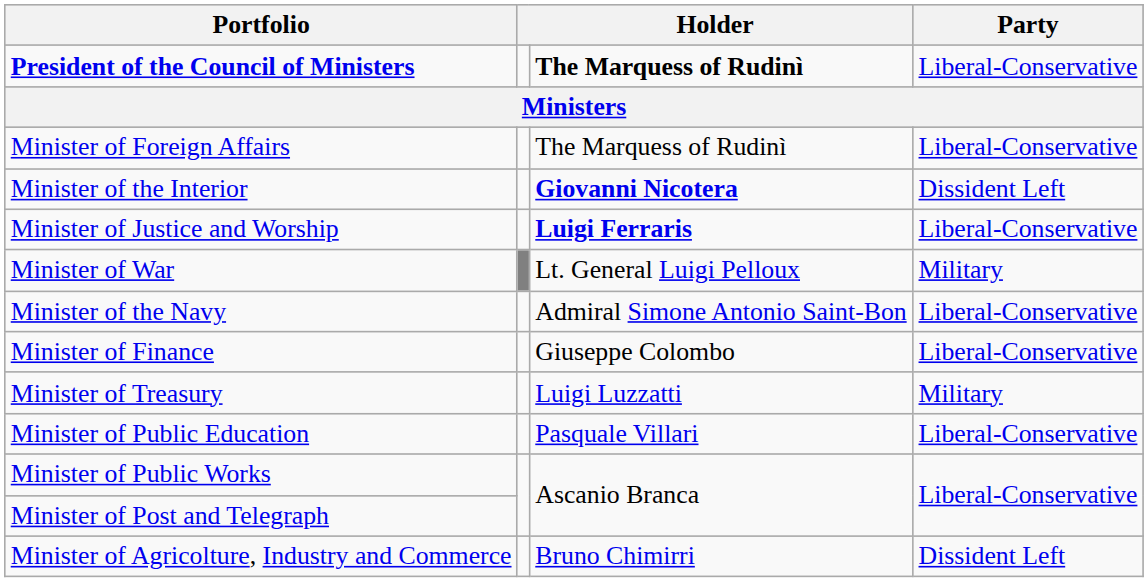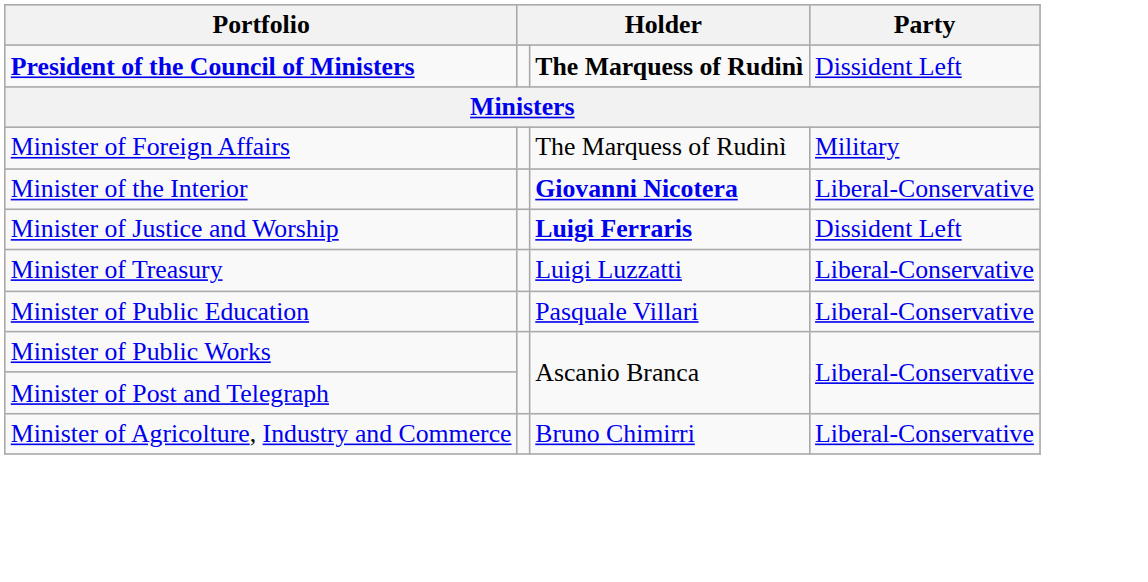(1028, 65) Liberal-Conservative -> (888, 65) Dissident Left
(1028, 147) Liberal-Conservative -> (857, 147) Military
(992, 188) Dissident Left -> (925, 188) Liberal-Conservative
(1028, 229) Liberal-Conservative -> (888, 229) Dissident Left
- row: (92, 270)
- row: (118, 310)
- row: (112, 351)
(961, 392) Military -> (925, 270) Liberal-Conservative
(992, 556) Dissident Left -> (925, 433) Liberal-Conservative
